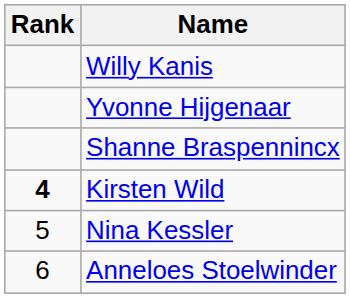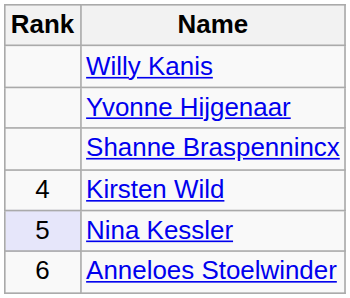(42, 189) bold -> (42, 189) normal
(42, 230) no background -> (42, 230) lavender background
